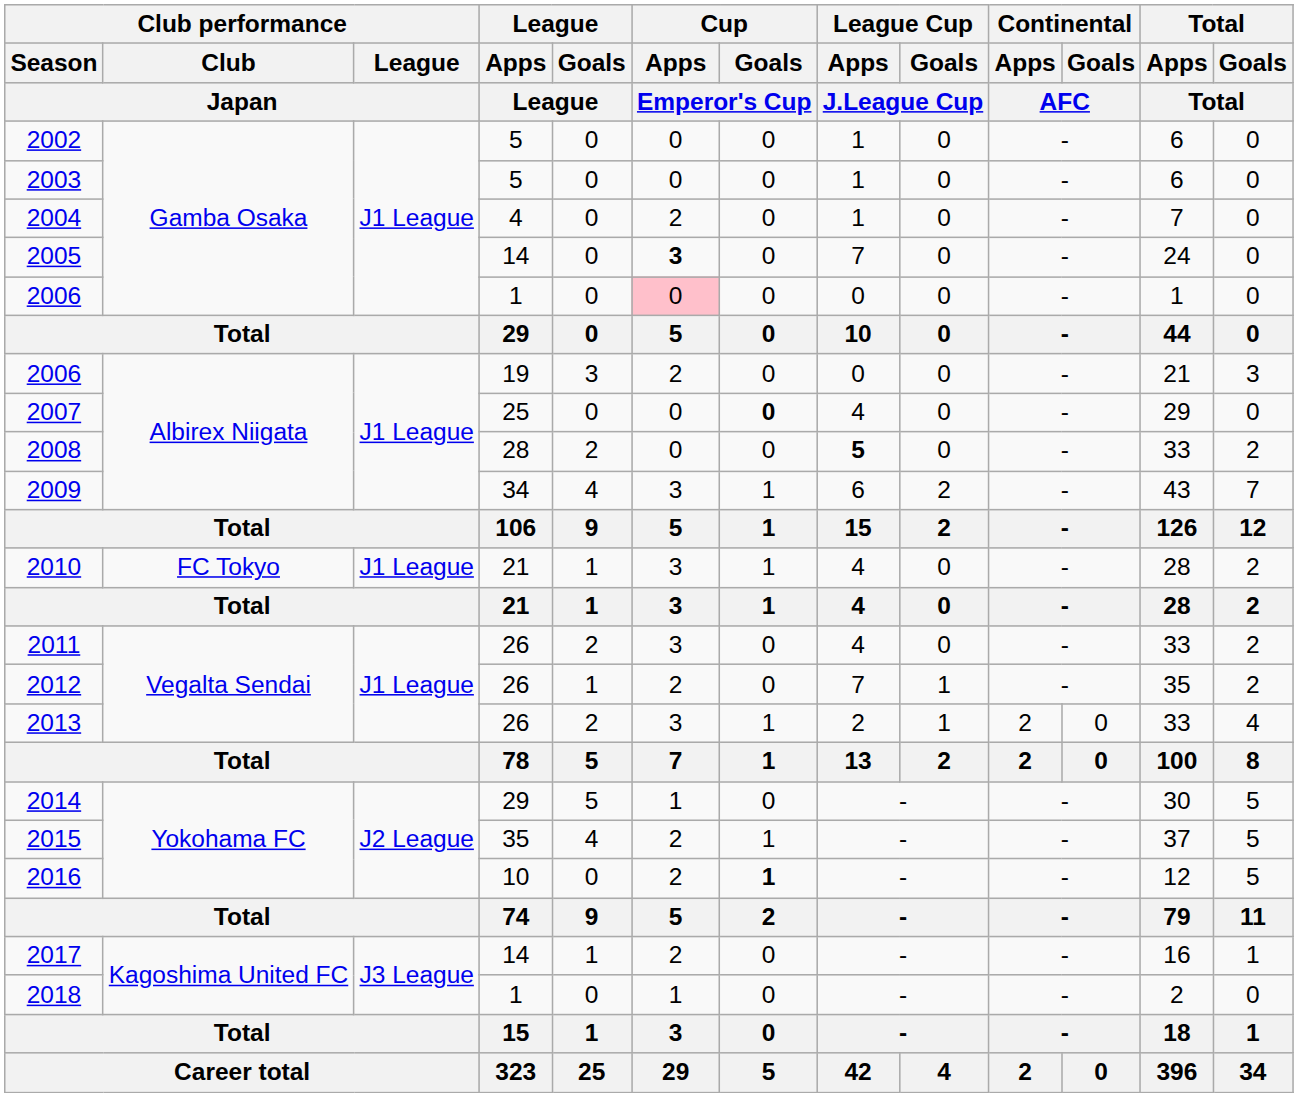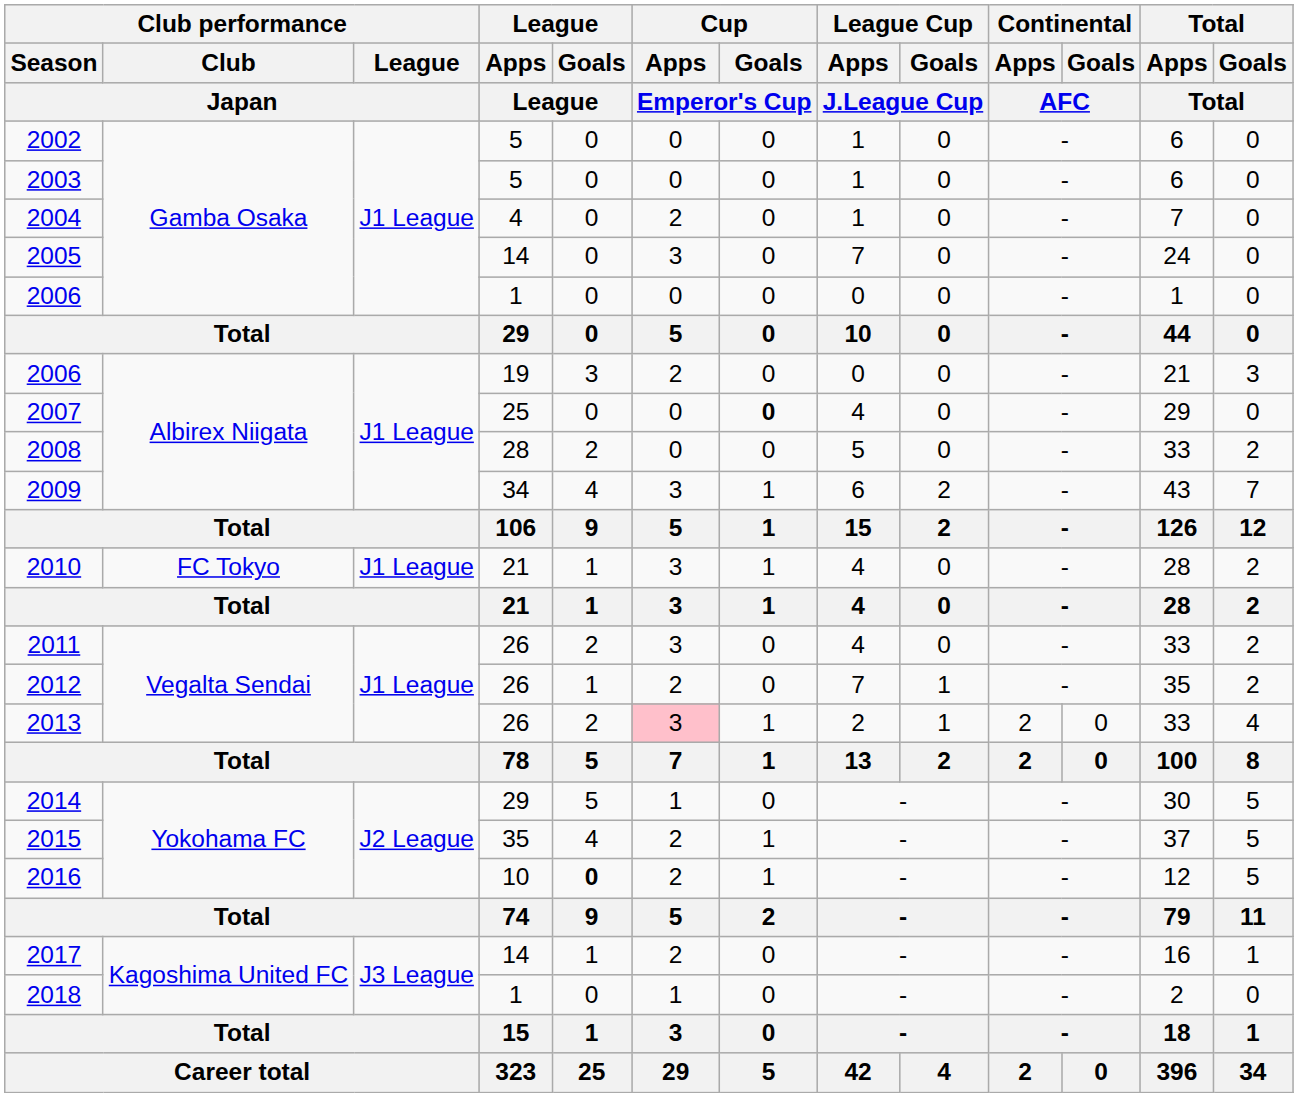(676, 256) bold -> (676, 256) normal
(676, 295) pink background -> (676, 295) no background
(858, 450) bold -> (858, 450) normal
(676, 722) no background -> (676, 722) pink background
(592, 878) normal -> (592, 878) bold
(769, 878) bold -> (769, 878) normal
